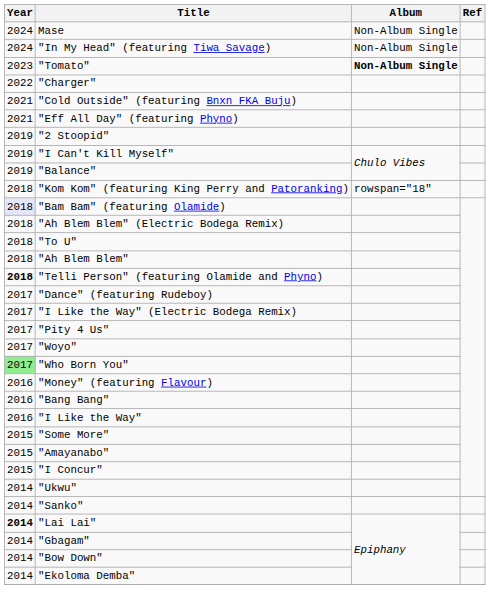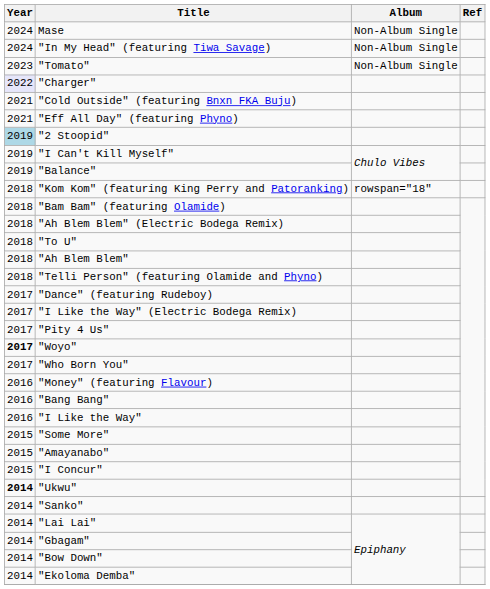(406, 66) bold -> (406, 66) normal
(20, 84) no background -> (20, 84) lavender background
(20, 136) no background -> (20, 136) lightblue background
(20, 207) lavender background -> (20, 207) no background
(20, 277) bold -> (20, 277) normal
(20, 347) normal -> (20, 347) bold
(20, 365) lightgreen background -> (20, 365) no background
(20, 488) normal -> (20, 488) bold
(20, 523) bold -> (20, 523) normal
